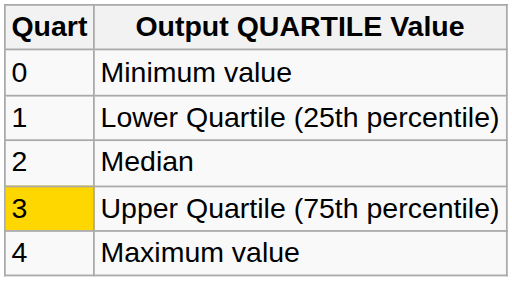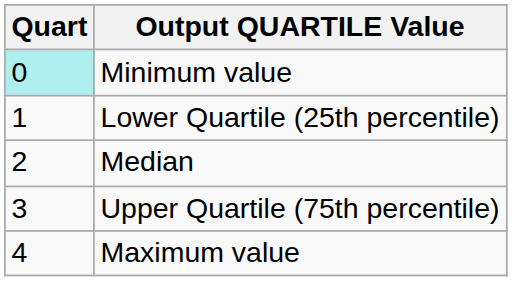(19, 72) no background -> (19, 72) paleturquoise background
(19, 207) gold background -> (19, 207) no background
